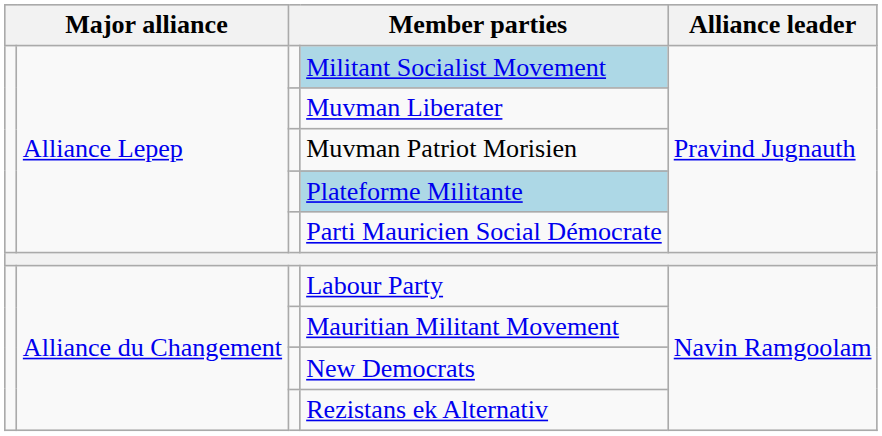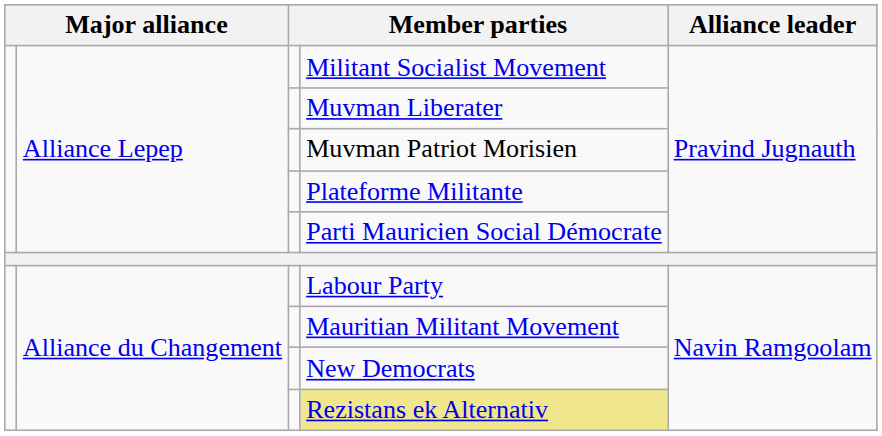(456, 66) lightblue background -> (456, 66) no background
(414, 190) lightblue background -> (414, 190) no background
(427, 409) no background -> (427, 409) khaki background
